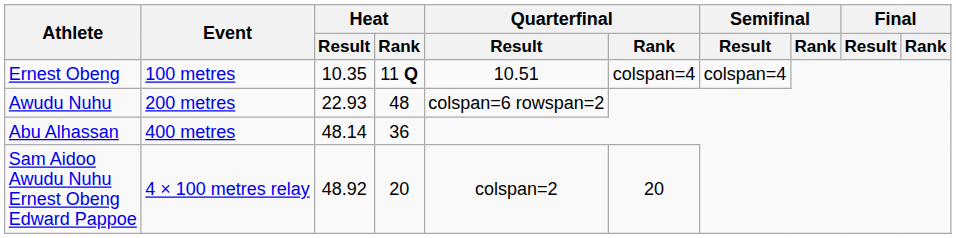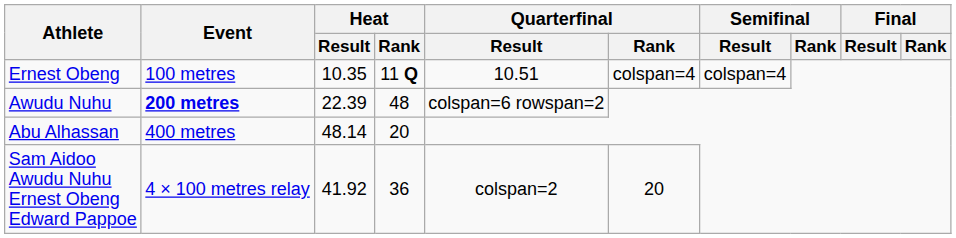(190, 103) normal -> (192, 103) bold
(344, 103) 22.93 -> (344, 103) 22.39
(399, 131) 36 -> (399, 131) 20
(344, 190) 48.92 -> (344, 190) 41.92
(399, 190) 20 -> (399, 190) 36
